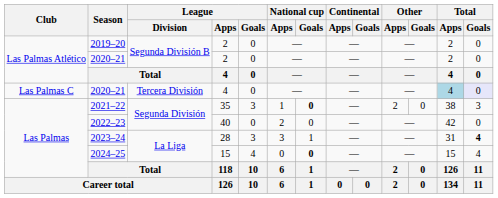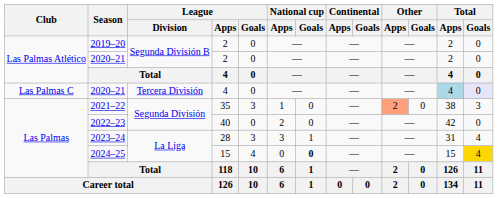(311, 106) bold -> (311, 106) normal
(395, 106) no background -> (395, 106) lightsalmon background
(478, 138) bold -> (478, 138) normal
(478, 153) no background -> (478, 153) gold background
